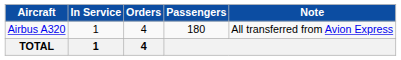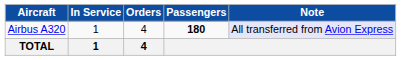(196, 30) normal -> (196, 30) bold
(312, 30) no background -> (312, 30) lavender background
